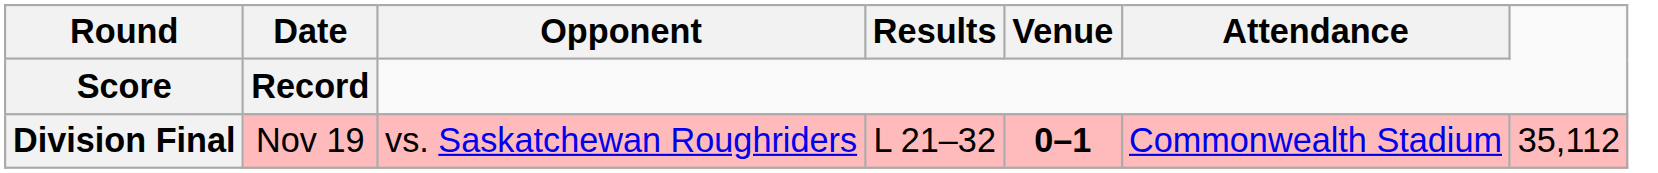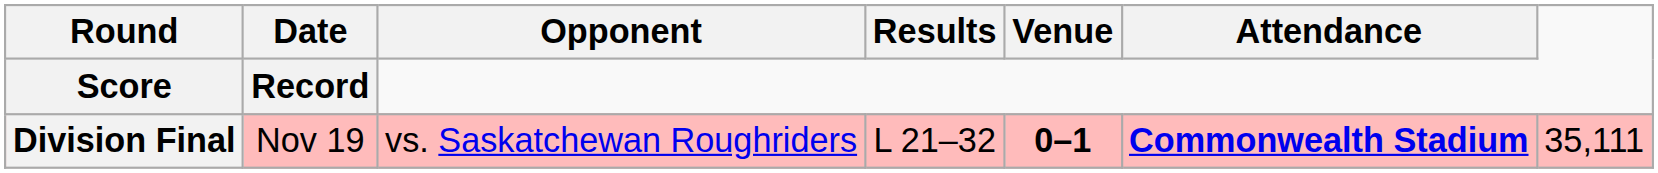(1316, 140) normal -> (1329, 140) bold
(1569, 140) 35,112 -> (1594, 140) 35,111
